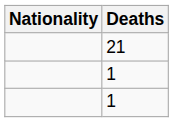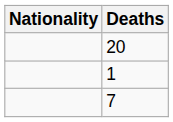(116, 46) 21 -> (116, 46) 20
(111, 102) 1 -> (111, 102) 7
